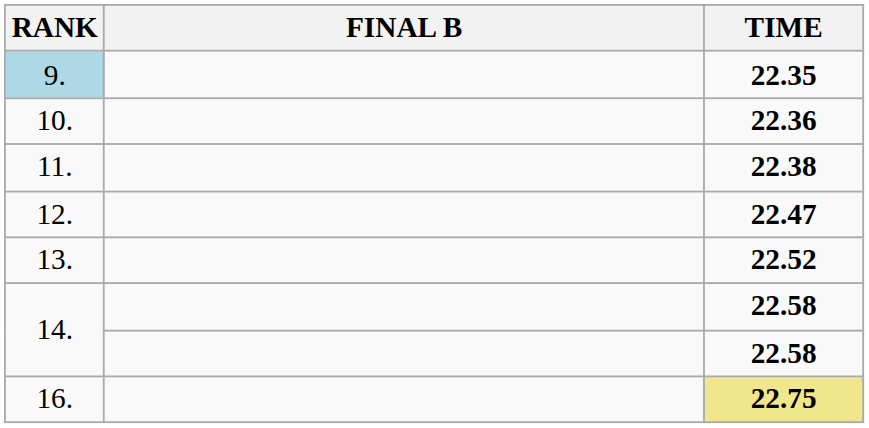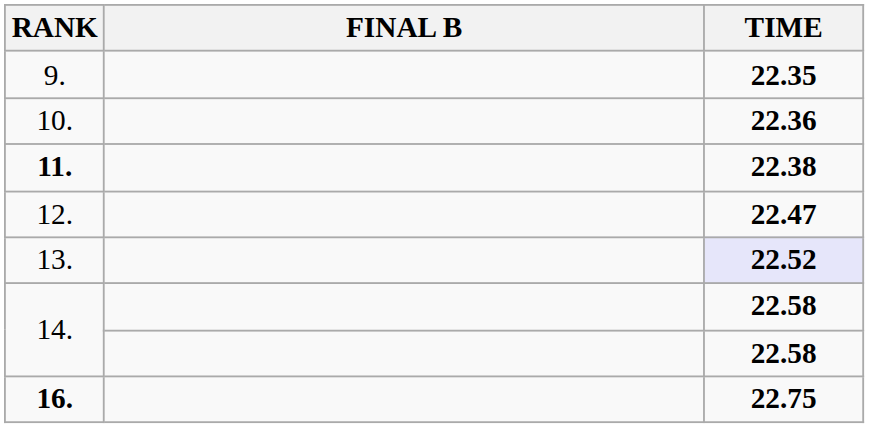(55, 74) lightblue background -> (55, 74) no background
(55, 167) normal -> (55, 167) bold
(784, 259) no background -> (784, 259) lavender background
(55, 399) normal -> (55, 399) bold
(784, 399) khaki background -> (784, 399) no background
